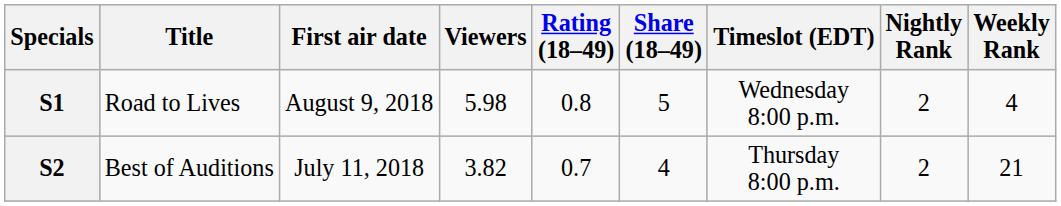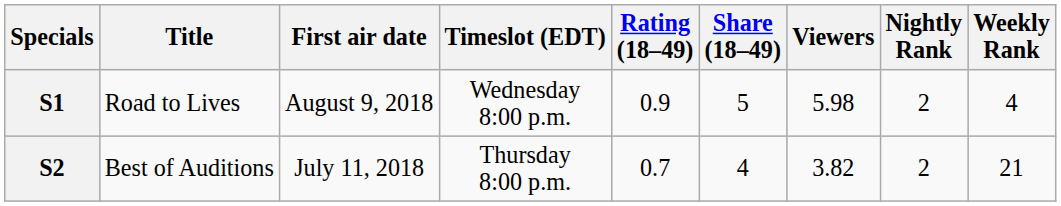columns swapped: (794, 37) <-> (486, 37)
(576, 102) 0.8 -> (655, 102) 0.9
